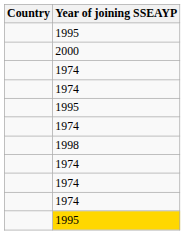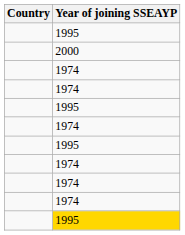(67, 145) 1998 -> (67, 145) 1995
